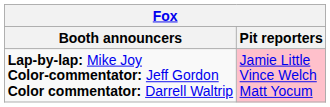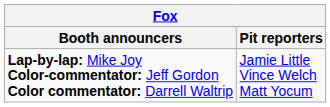(278, 76) pink background -> (278, 76) no background
